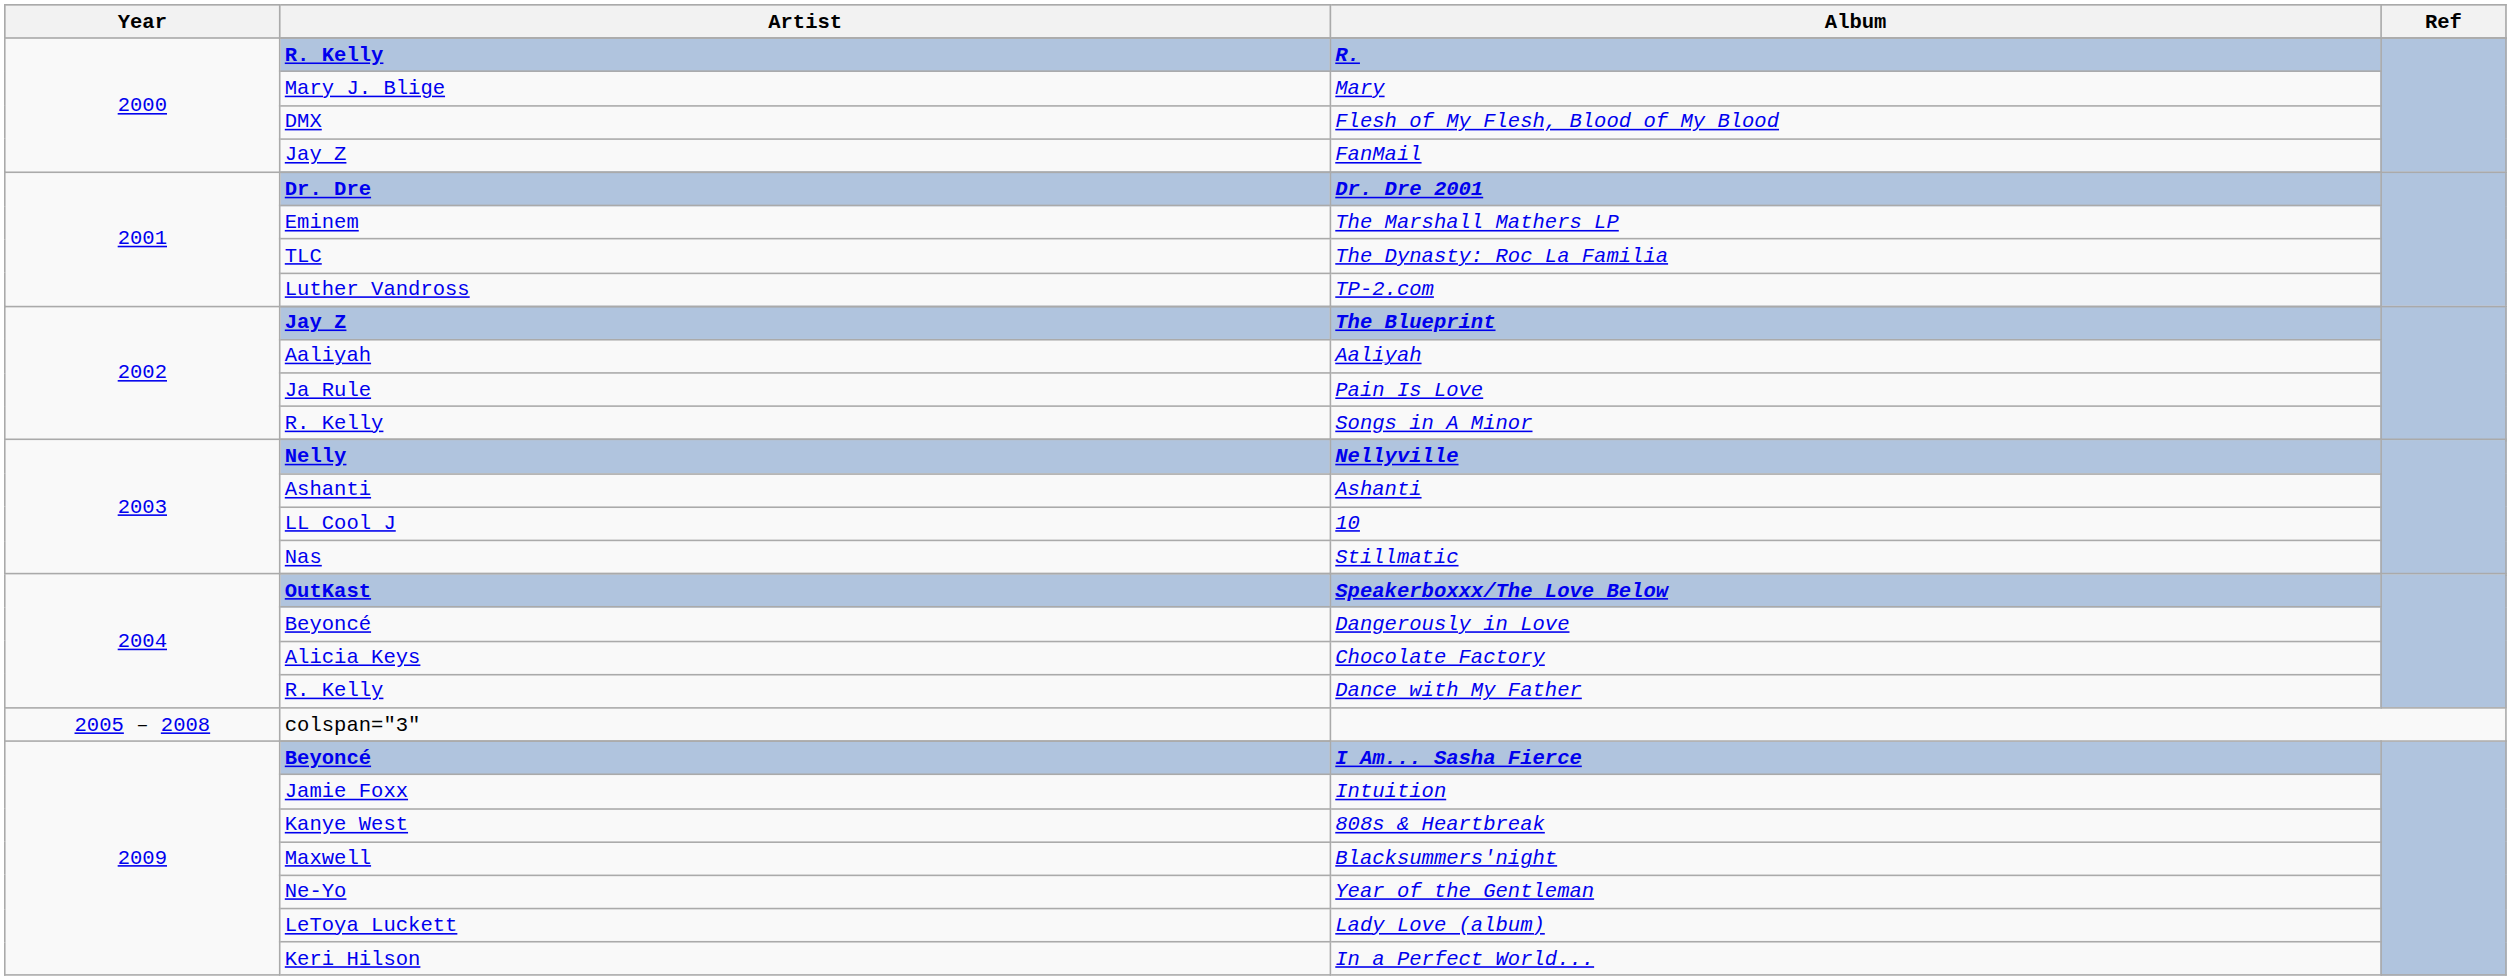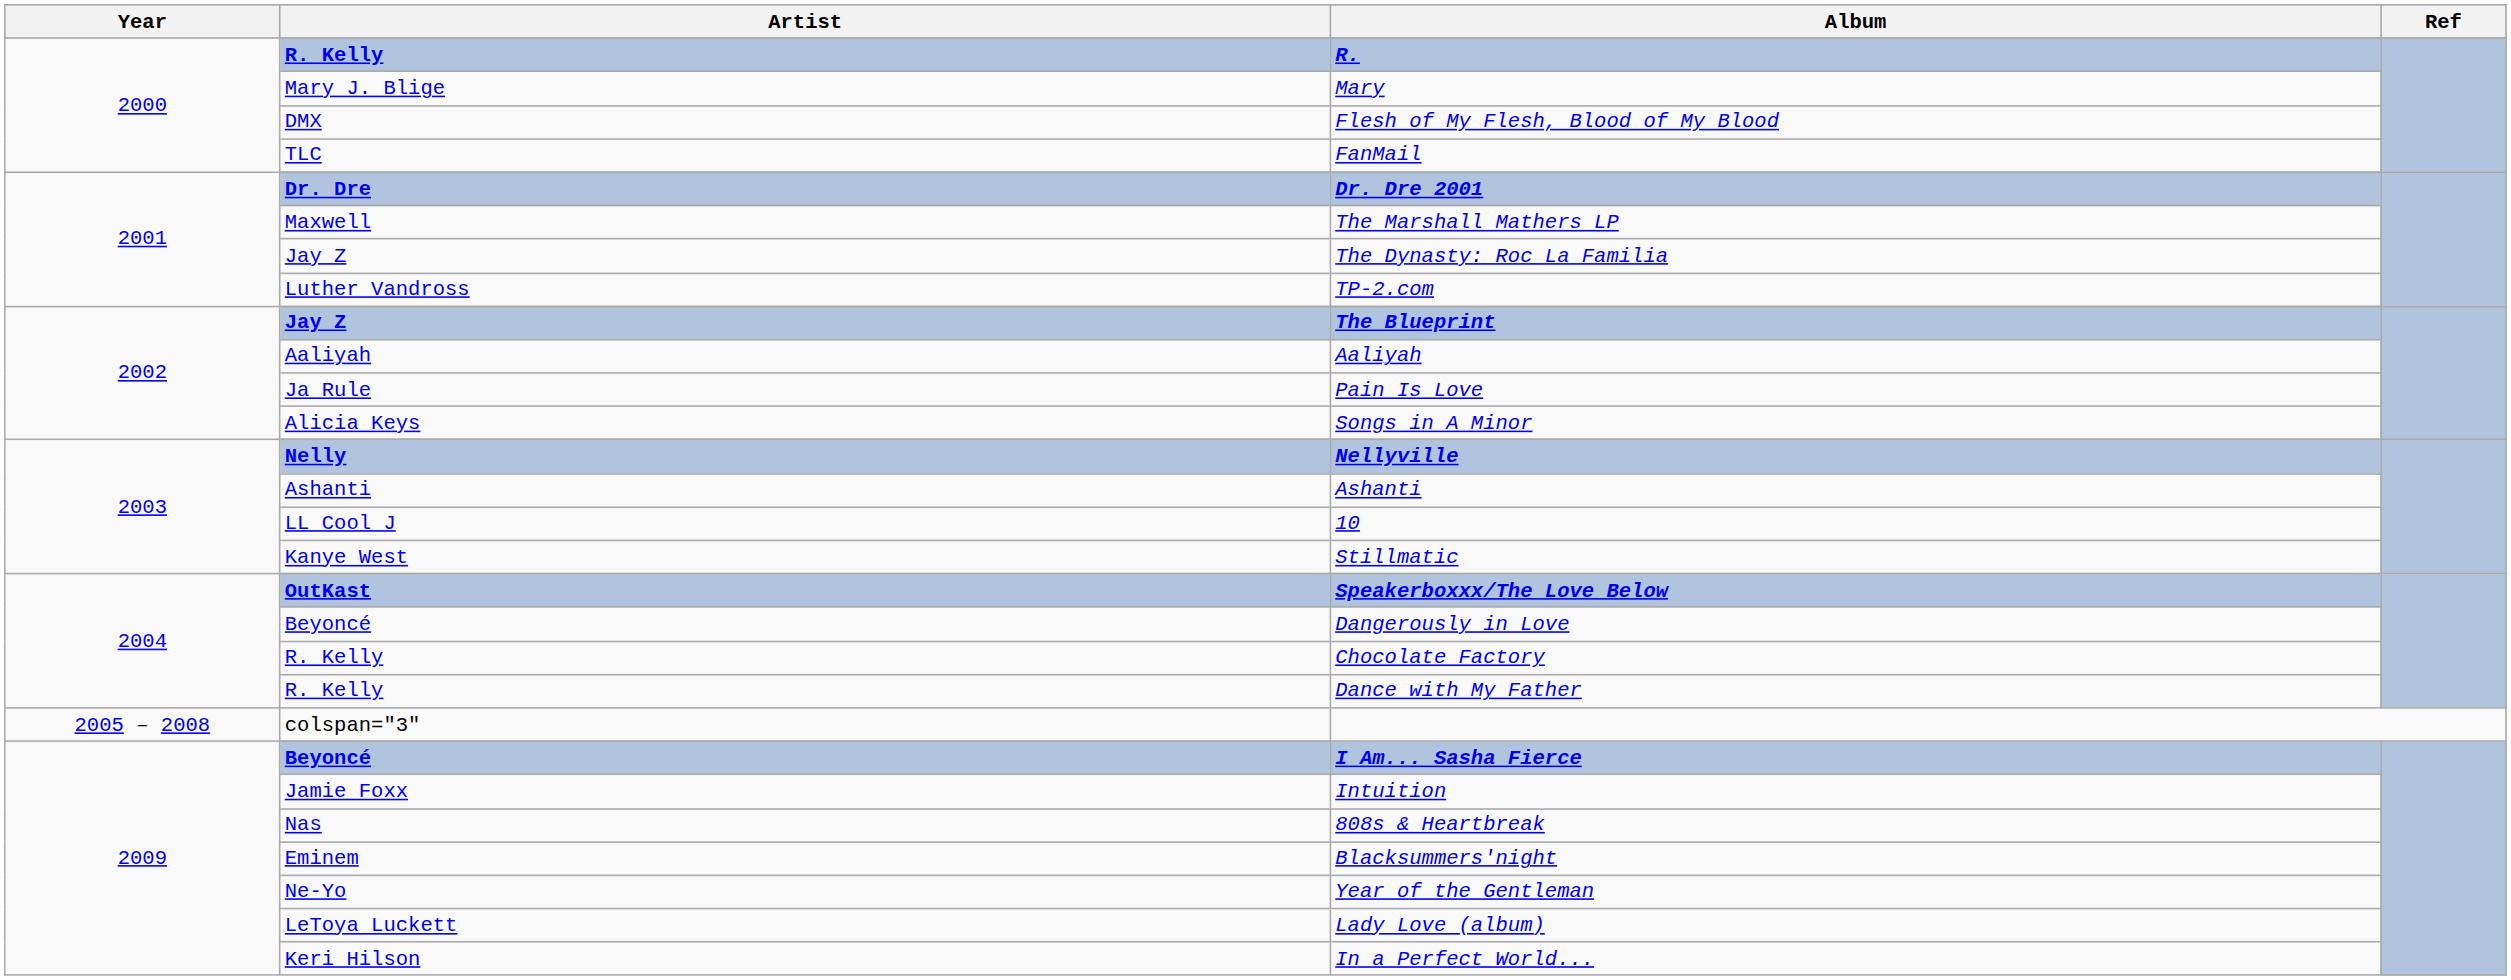(316, 155) Jay Z -> (303, 155) TLC
(322, 222) Eminem -> (328, 222) Maxwell
(303, 256) TLC -> (316, 256) Jay Z
(334, 423) R. Kelly -> (353, 423) Alicia Keys
(303, 557) Nas -> (346, 557) Kanye West
(353, 658) Alicia Keys -> (334, 658) R. Kelly
(346, 825) Kanye West -> (303, 825) Nas
(328, 858) Maxwell -> (322, 858) Eminem
